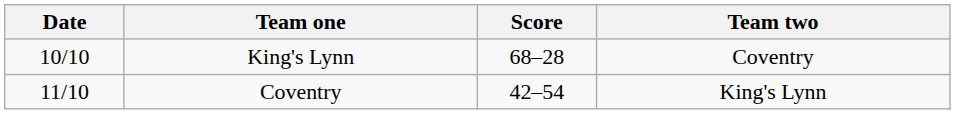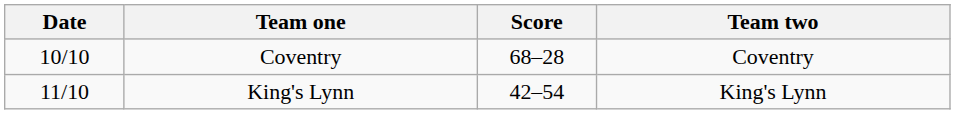(301, 56) King's Lynn -> (301, 56) Coventry
(301, 91) Coventry -> (301, 91) King's Lynn
